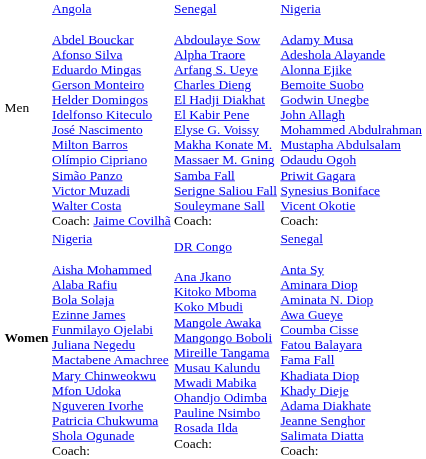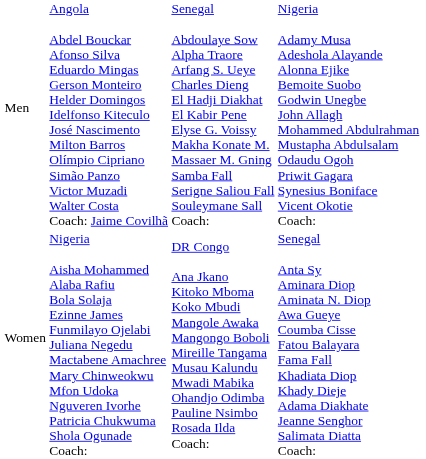(27, 337) bold -> (25, 337) normal
